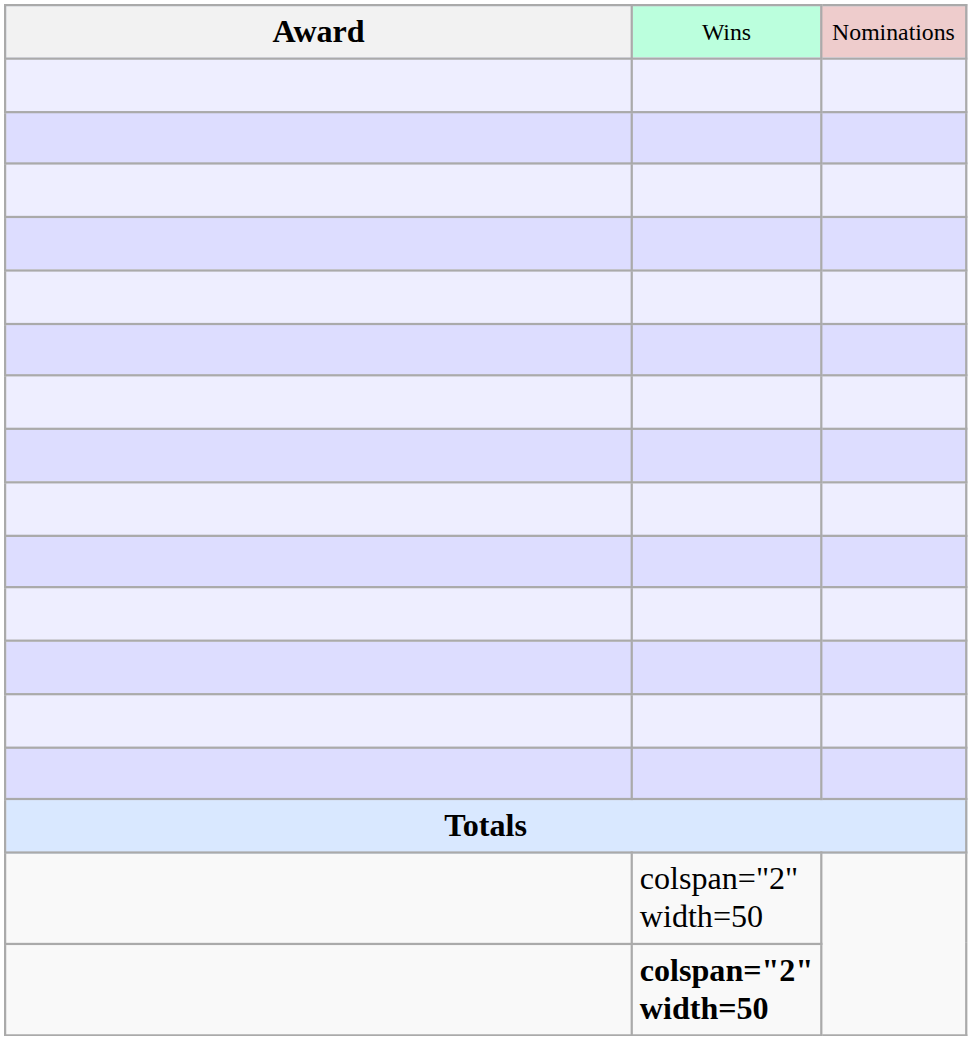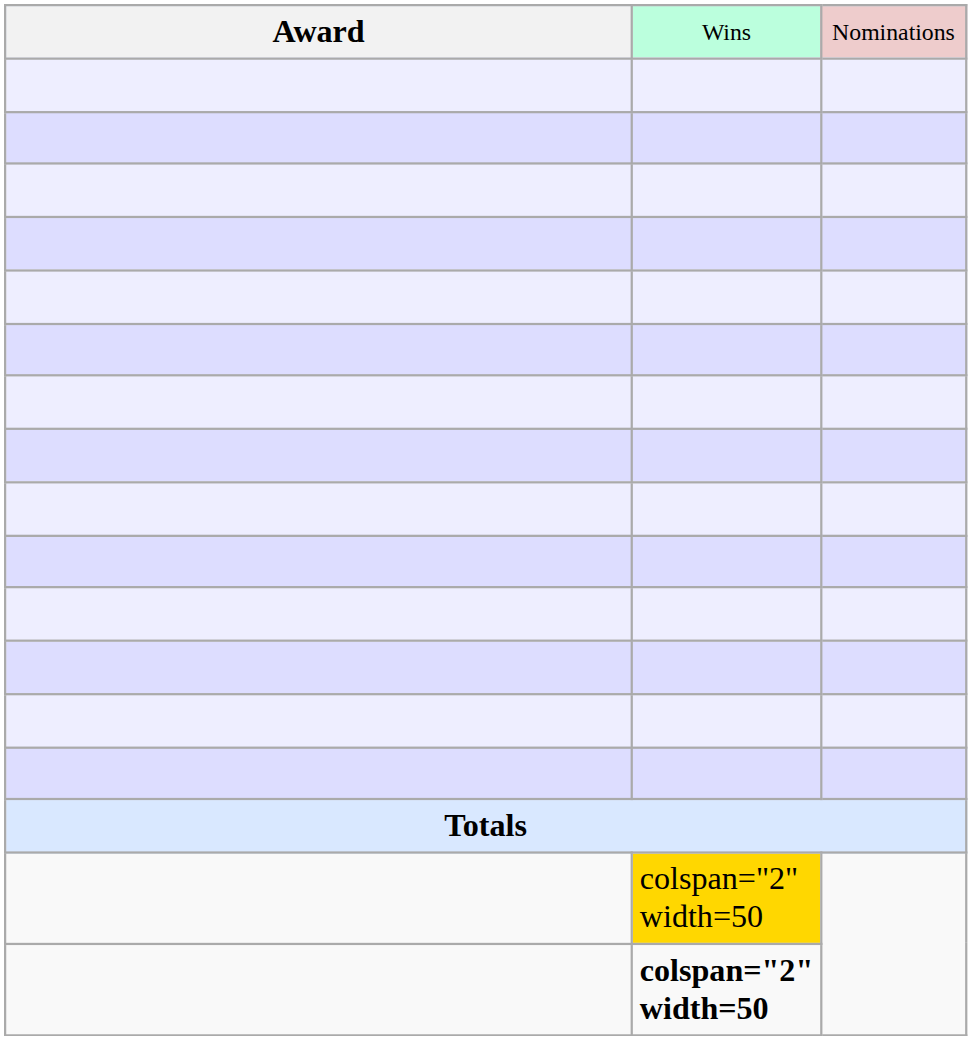(719, 897) no background -> (719, 897) gold background
